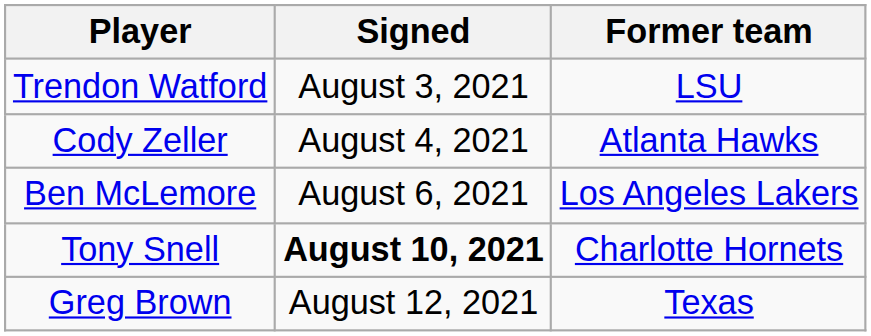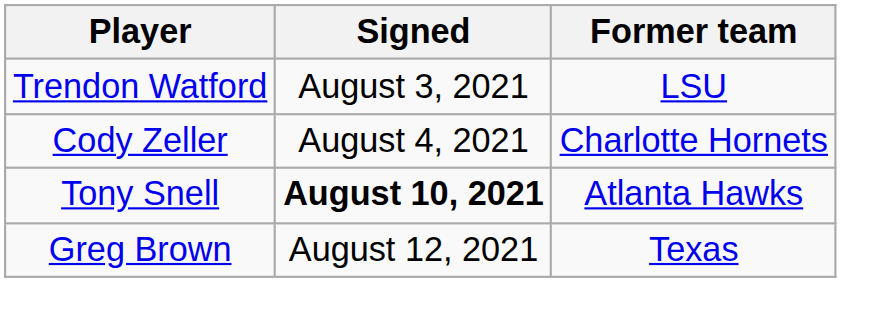(709, 140) Atlanta Hawks -> (694, 140) Charlotte Hornets
- row: (140, 194)
(709, 248) Charlotte Hornets -> (694, 194) Atlanta Hawks
